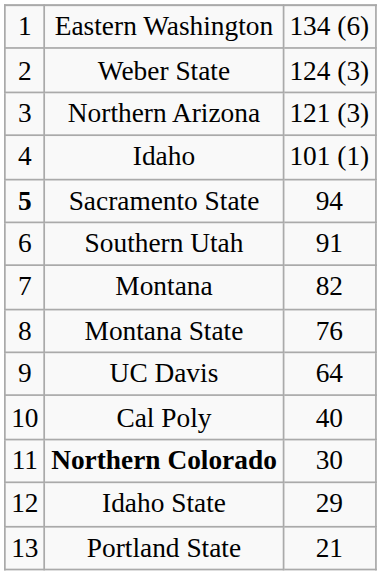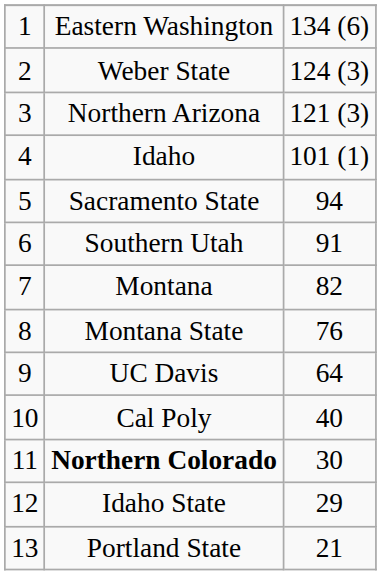(25, 200) bold -> (25, 200) normal
